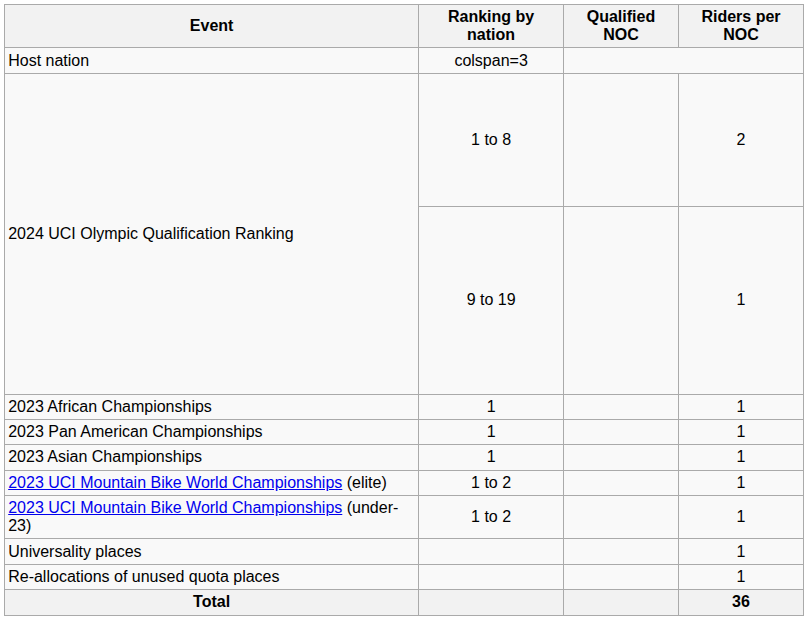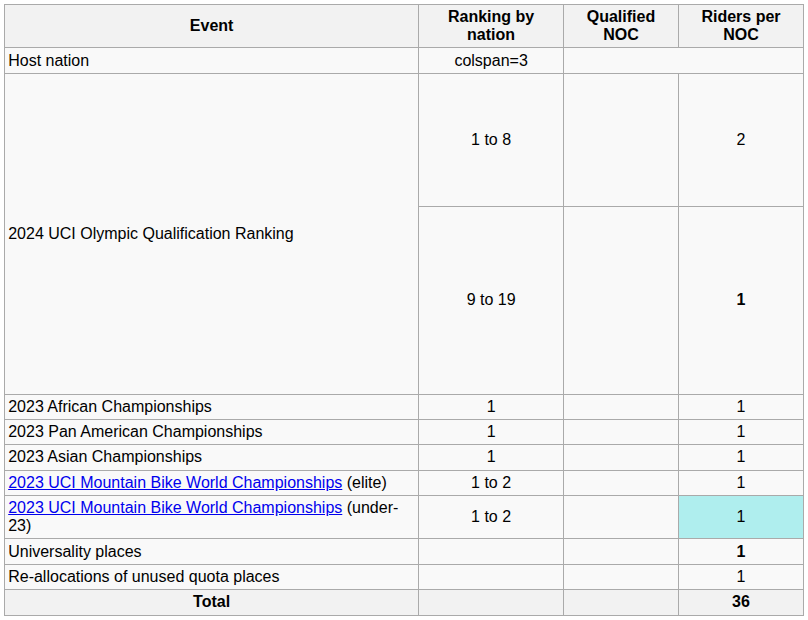(741, 300) normal -> (741, 300) bold
(741, 517) no background -> (741, 517) paleturquoise background
(741, 551) normal -> (741, 551) bold
